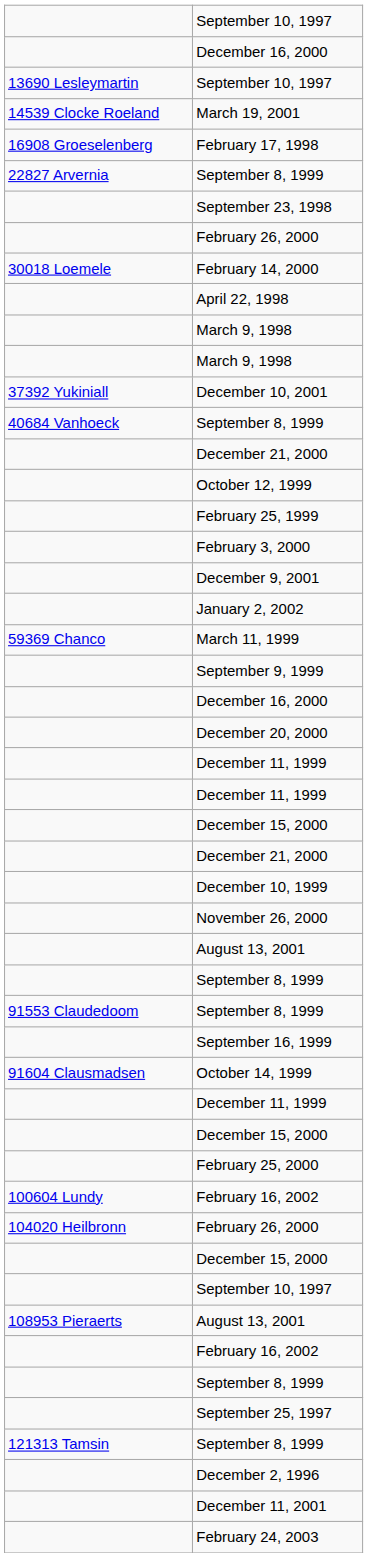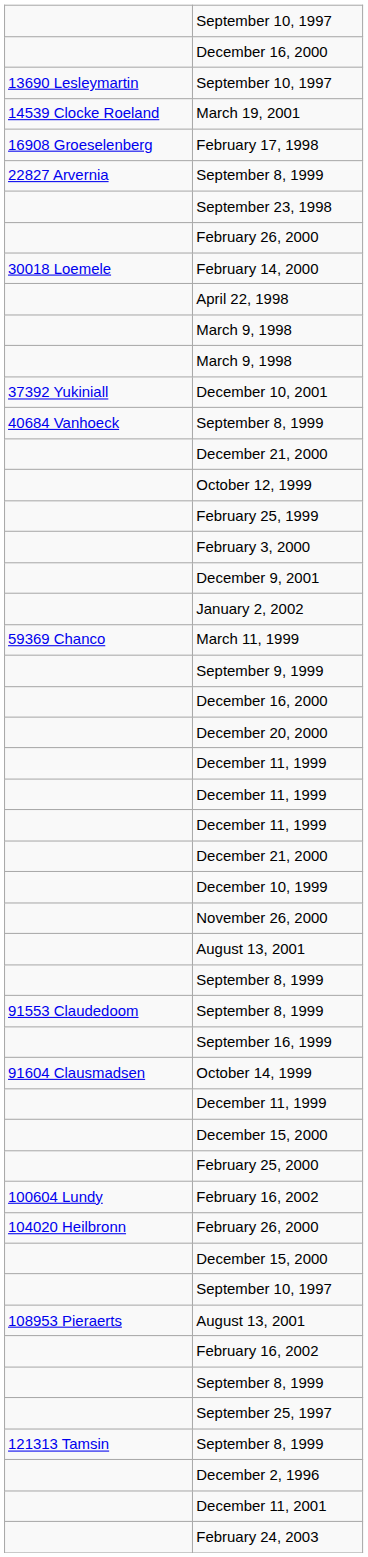(262, 825) December 15, 2000 -> (261, 825) December 11, 1999
